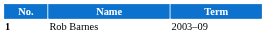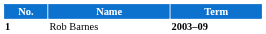(190, 26) normal -> (190, 26) bold
